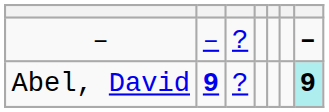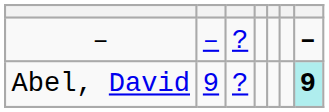(211, 84) bold -> (211, 84) normal
